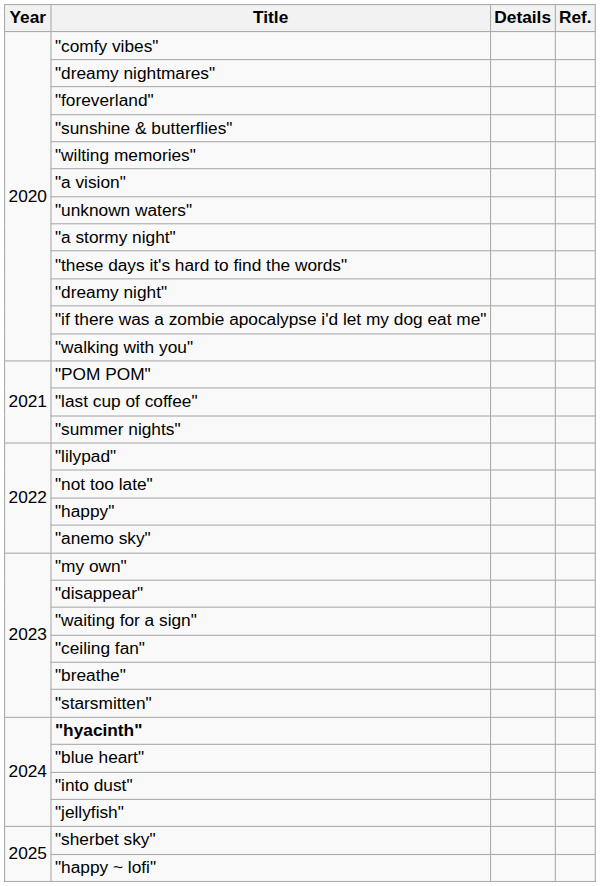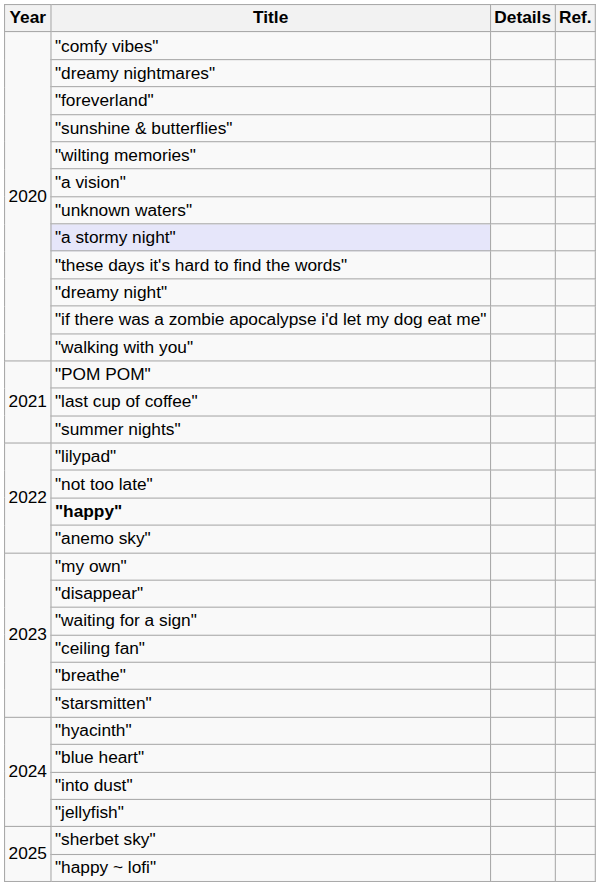(115, 237) no background -> (115, 237) lavender background
(85, 511) normal -> (89, 511) bold
(99, 730) bold -> (93, 730) normal
